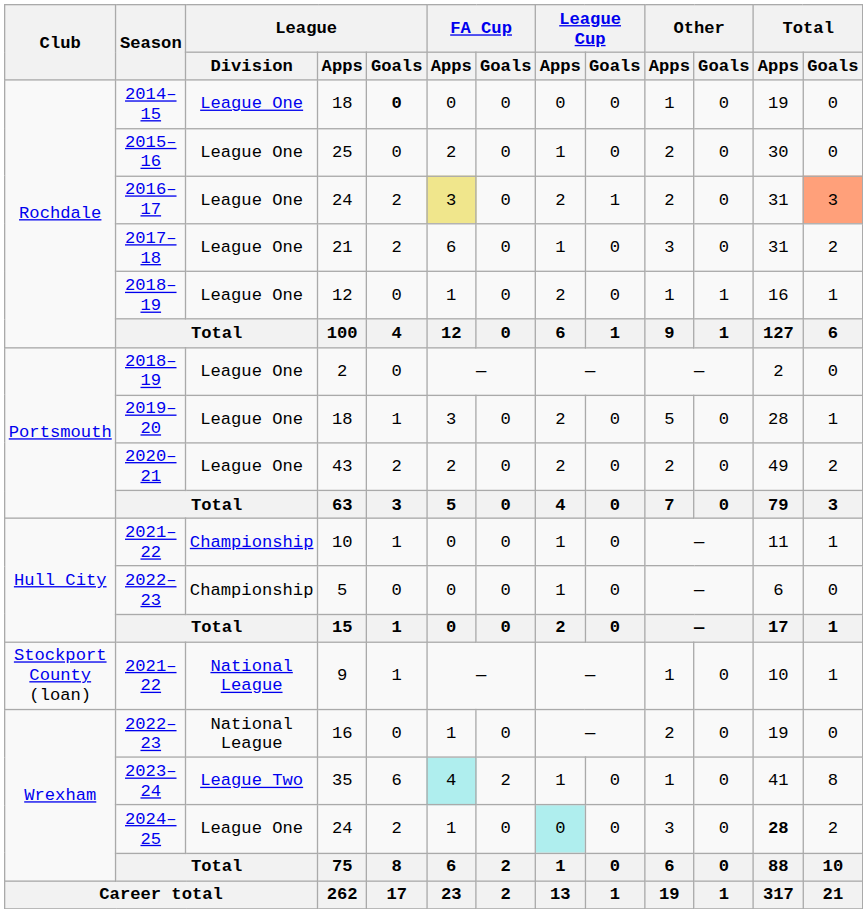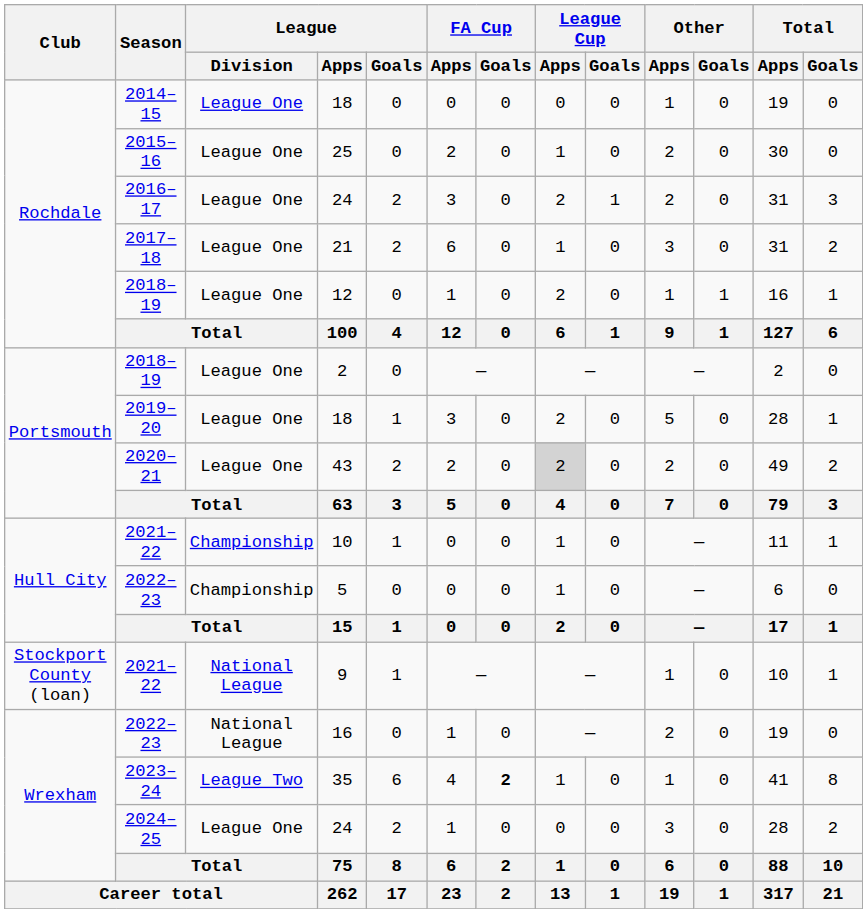(397, 104) bold -> (397, 104) normal
(451, 200) khaki background -> (451, 200) no background
(833, 200) lightsalmon background -> (833, 200) no background
(560, 467) no background -> (560, 467) lightgrey background
(451, 781) paleturquoise background -> (451, 781) no background
(506, 781) normal -> (506, 781) bold
(560, 829) paleturquoise background -> (560, 829) no background
(778, 829) bold -> (778, 829) normal
